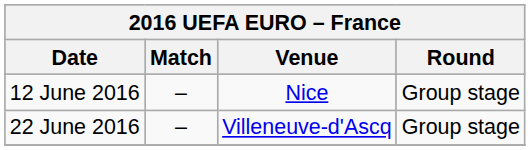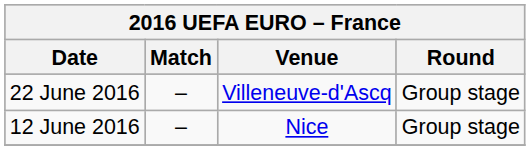rows swapped: (75, 92) <-> (75, 127)
